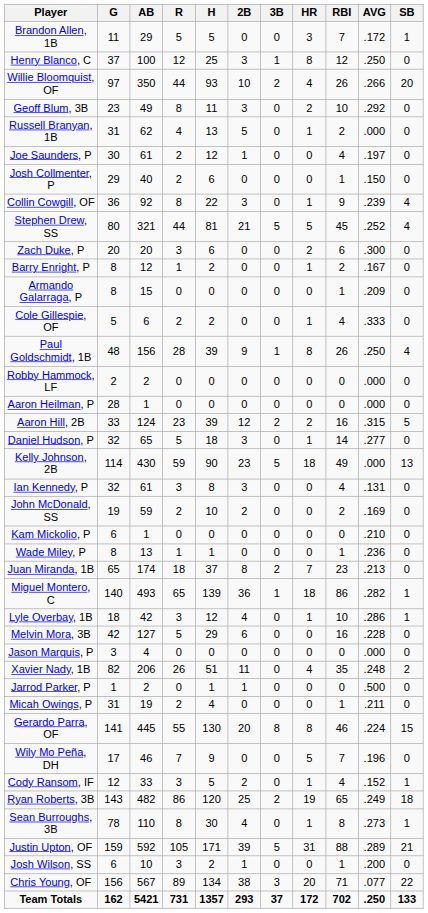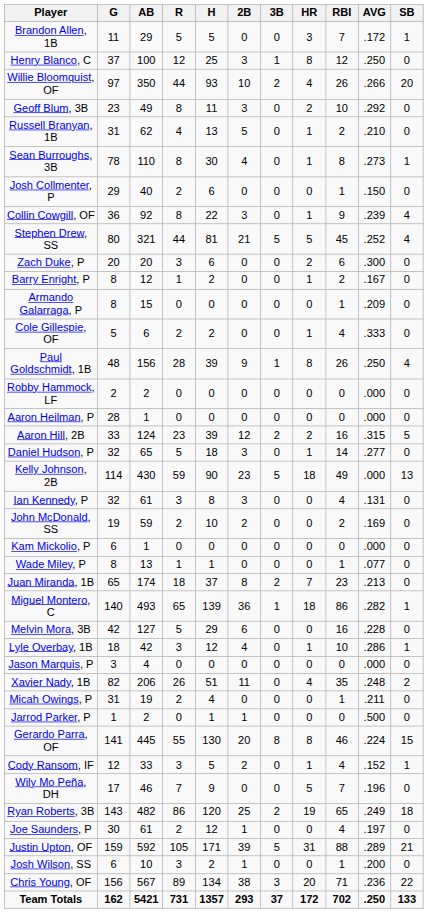(374, 131) .000 -> (374, 131) .210
rows swapped: (51, 823) <-> (51, 155)
(374, 535) .210 -> (374, 547) .000
(374, 552) .236 -> (374, 564) .077
rows swapped: (51, 635) <-> (51, 617)
rows swapped: (51, 705) <-> (51, 687)
rows swapped: (51, 758) <-> (51, 782)
(374, 882) .077 -> (374, 882) .236
